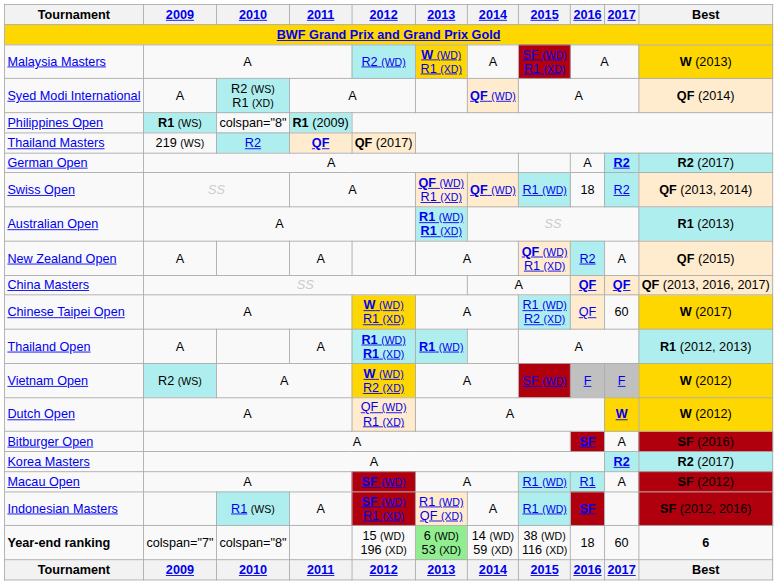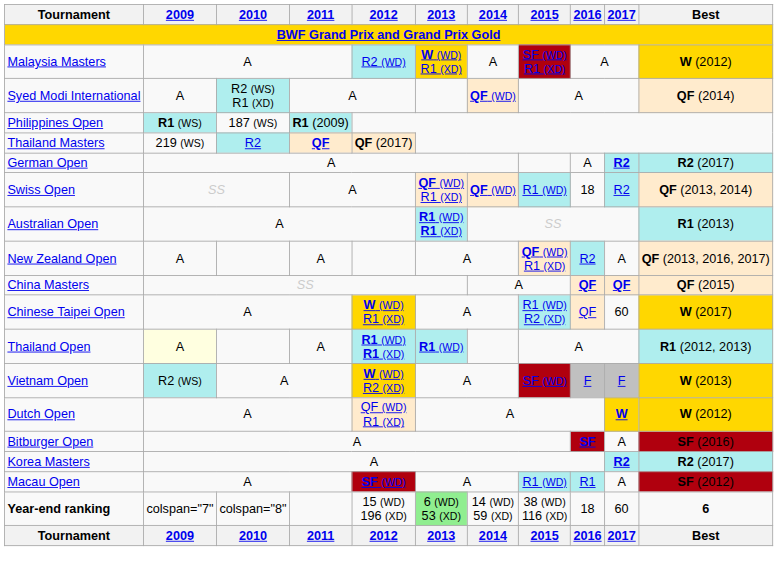(706, 62) W (2013) -> (706, 62) W (2012)
(253, 123) colspan="8" -> (253, 123) 187 (WS)
(706, 258) QF (2015) -> (706, 258) QF (2013, 2016, 2017)
(706, 285) QF (2013, 2016, 2017) -> (706, 285) QF (2015)
(180, 347) no background -> (180, 347) lightyellow background
(706, 381) W (2012) -> (706, 381) W (2013)
- row: (63, 509)
